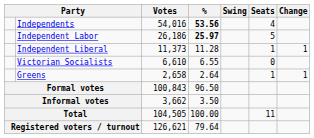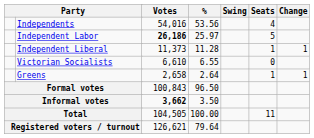(207, 24) bold -> (207, 24) normal
(172, 37) normal -> (172, 37) bold
(207, 37) bold -> (207, 37) normal
(174, 101) normal -> (174, 101) bold
